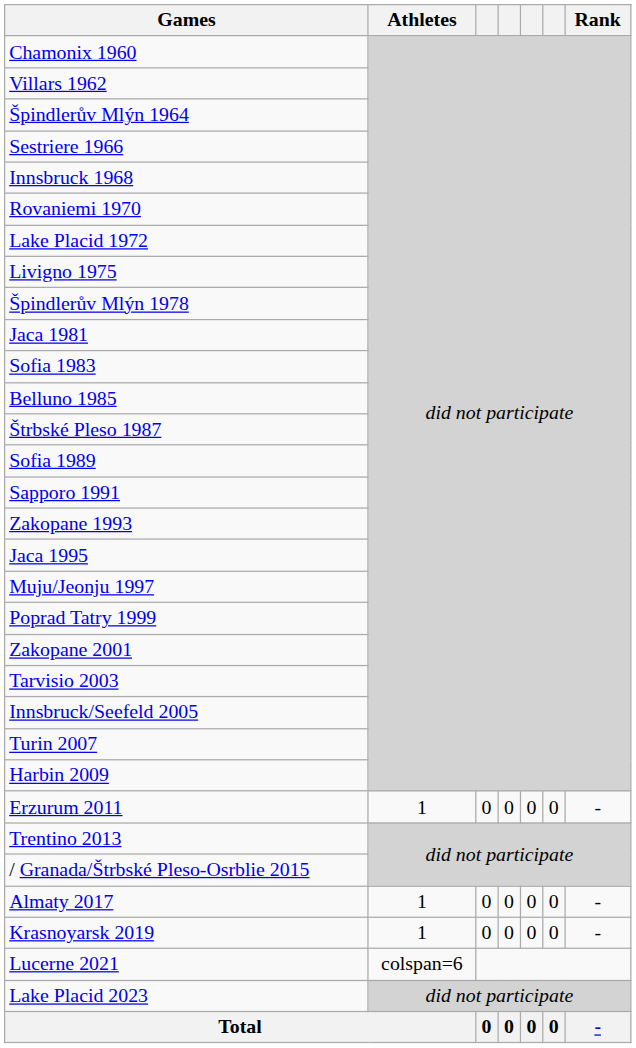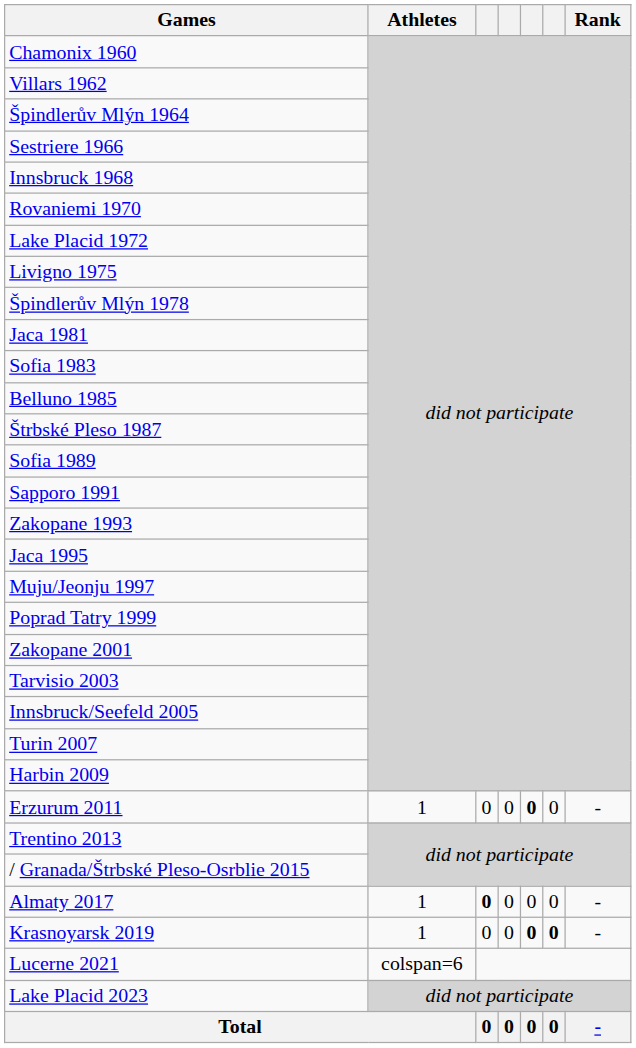(531, 806) normal -> (531, 806) bold
(487, 901) normal -> (487, 901) bold
(531, 932) normal -> (531, 932) bold
(554, 932) normal -> (554, 932) bold
